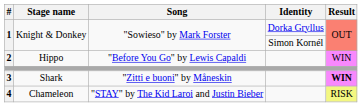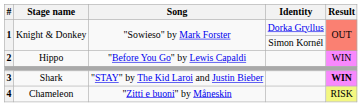(177, 78) "Zitti e buoni" by Måneskin -> (177, 78) "STAY" by The Kid Laroi and Justin Bieber
(177, 94) "STAY" by The Kid Laroi and Justin Bieber -> (177, 94) "Zitti e buoni" by Måneskin
